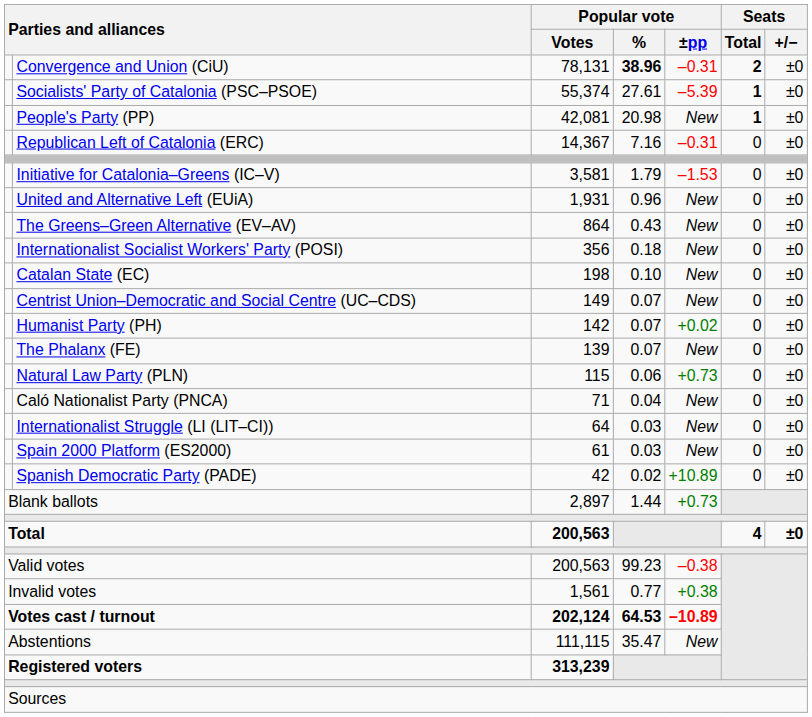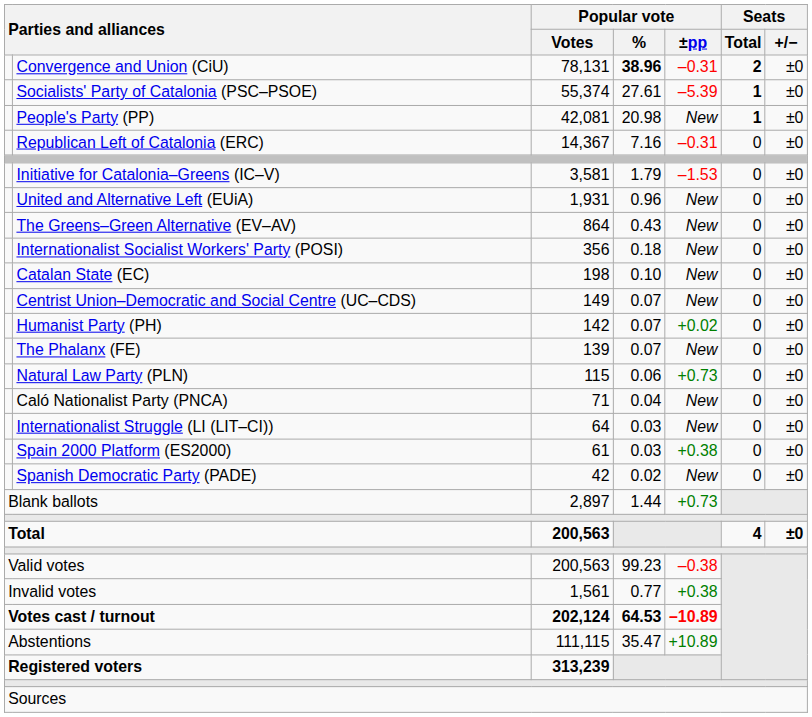(702, 451) New -> (697, 451) +0.38
(693, 476) +10.89 -> (702, 476) New
(702, 641) New -> (693, 641) +10.89
